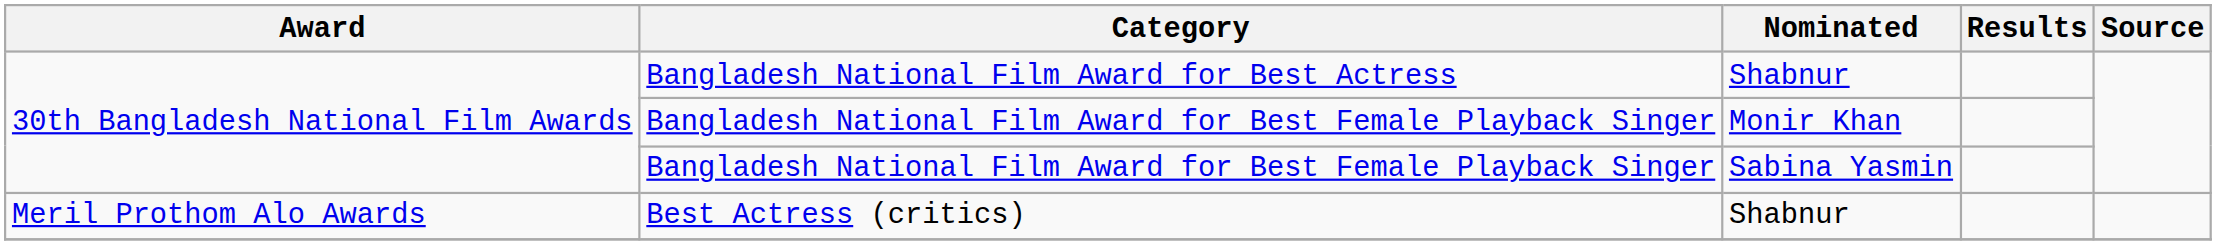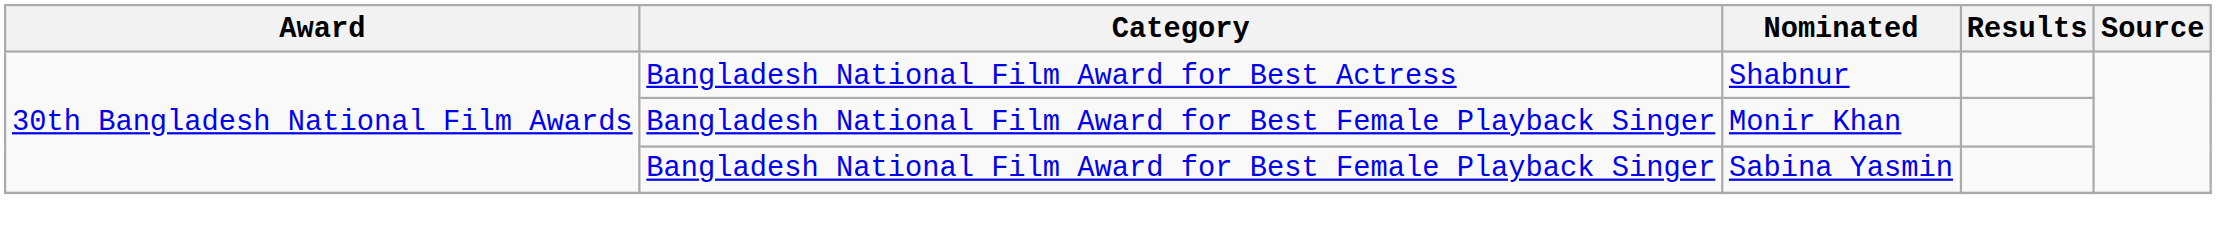- row: (836, 216)
